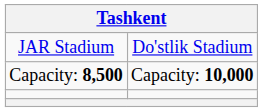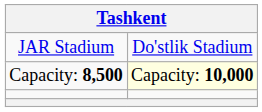(192, 75) no background -> (192, 75) lightyellow background
